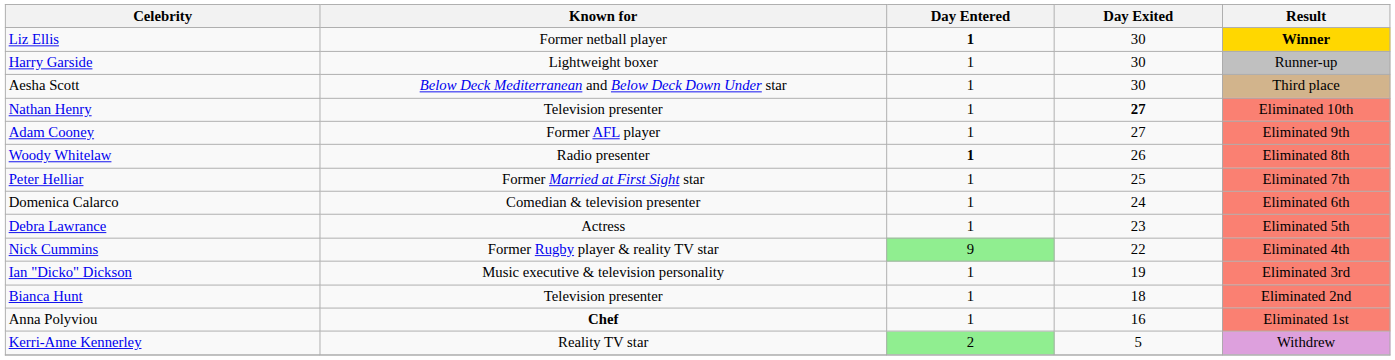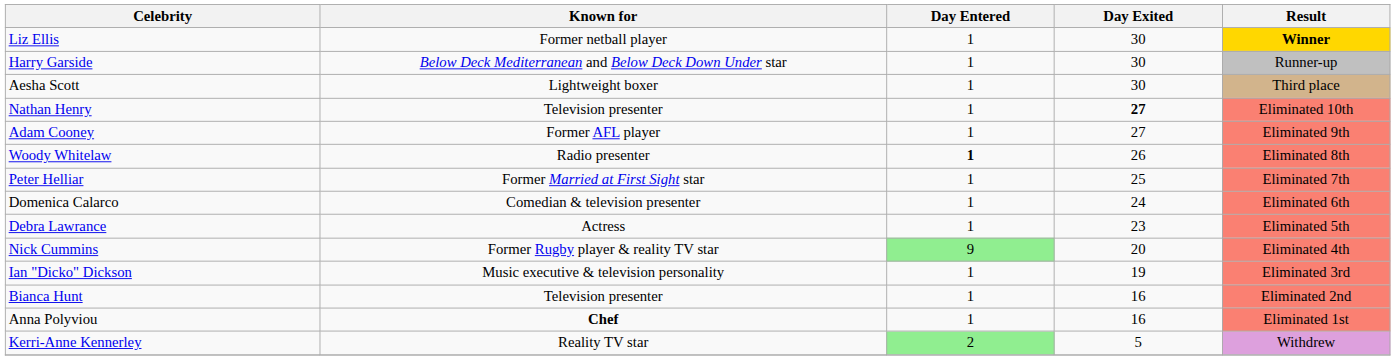(970, 39) bold -> (970, 39) normal
(603, 62) Lightweight boxer -> (603, 62) Below Deck Mediterranean and Below Deck Down Under star
(603, 86) Below Deck Mediterranean and Below Deck Down Under star -> (603, 86) Lightweight boxer
(1138, 249) 22 -> (1138, 249) 20
(1138, 296) 18 -> (1138, 296) 16
